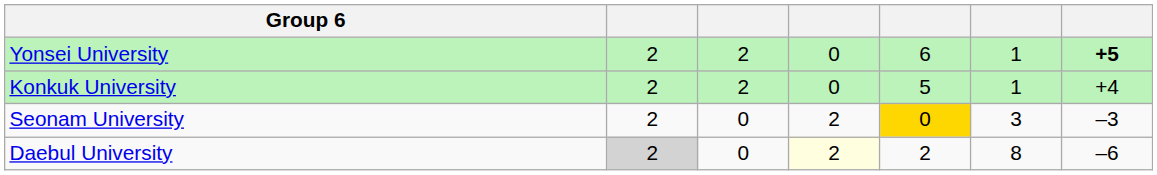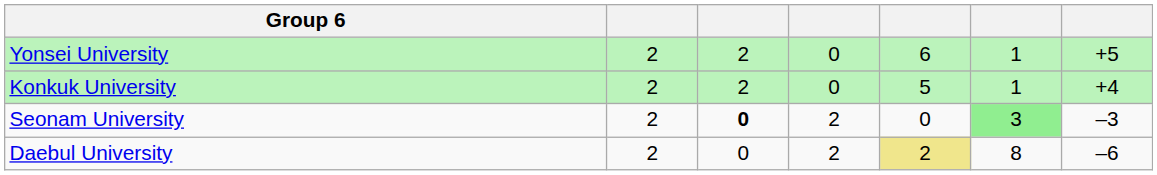(1107, 53) bold -> (1107, 53) normal
(743, 119) normal -> (743, 119) bold
(925, 119) gold background -> (925, 119) no background
(1016, 119) no background -> (1016, 119) lightgreen background
(652, 152) lightgrey background -> (652, 152) no background
(834, 152) lightyellow background -> (834, 152) no background
(925, 152) no background -> (925, 152) khaki background
